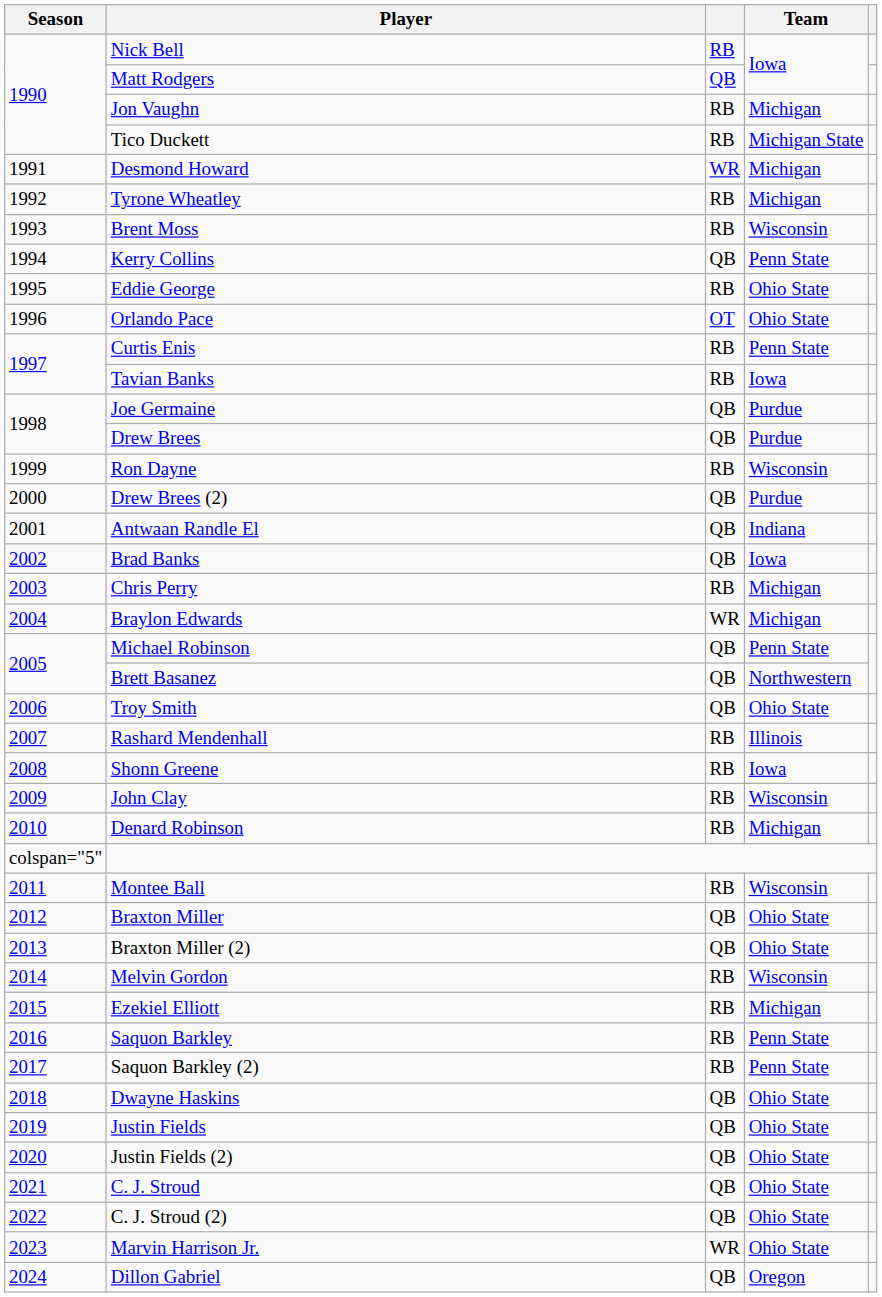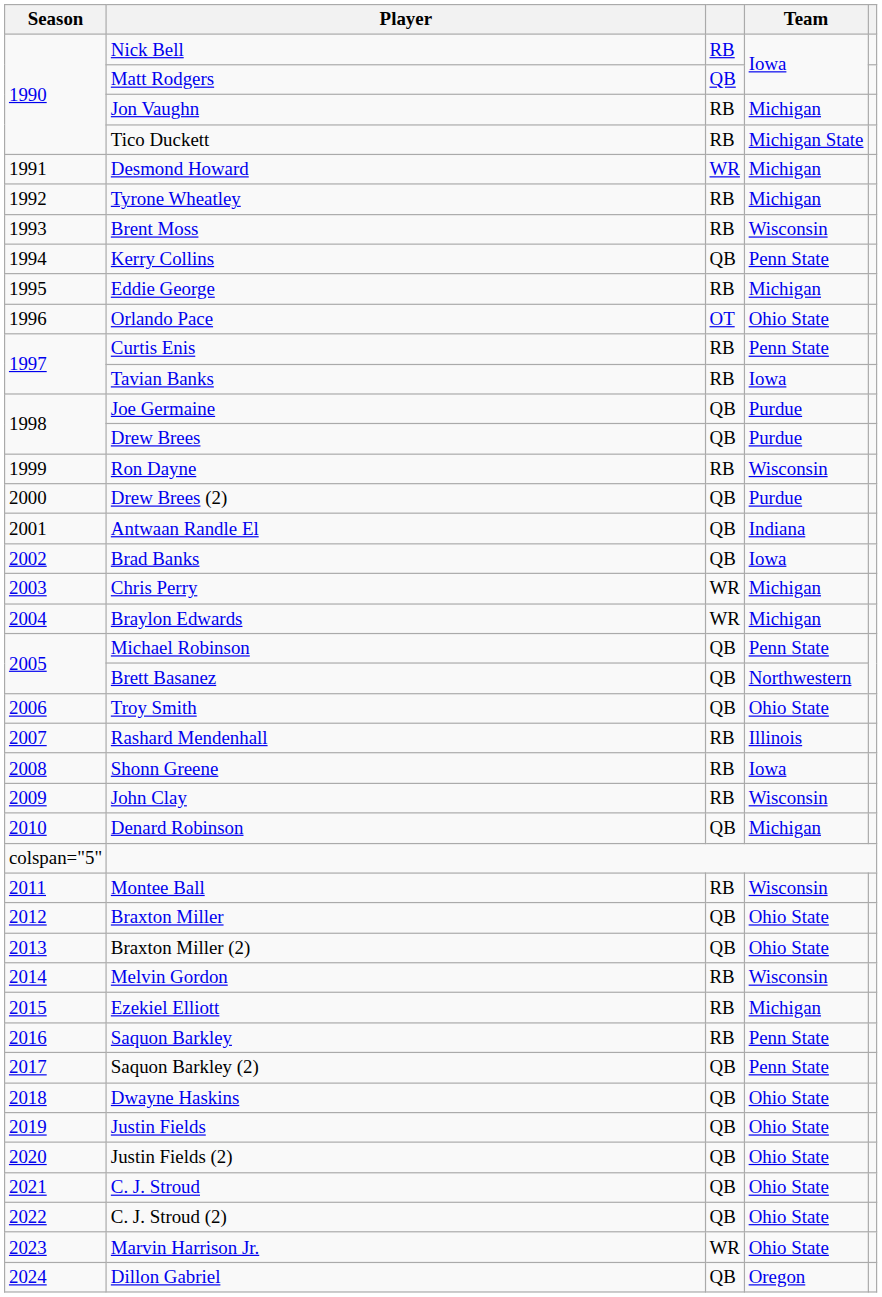(789, 288) Ohio State -> (785, 288) Michigan
(722, 588) RB -> (725, 588) WR
(722, 827) RB -> (723, 827) QB
(722, 1067) RB -> (723, 1067) QB
